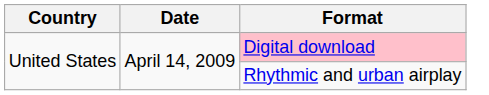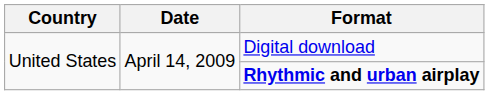(309, 47) pink background -> (309, 47) no background
(352, 75) normal -> (361, 75) bold
